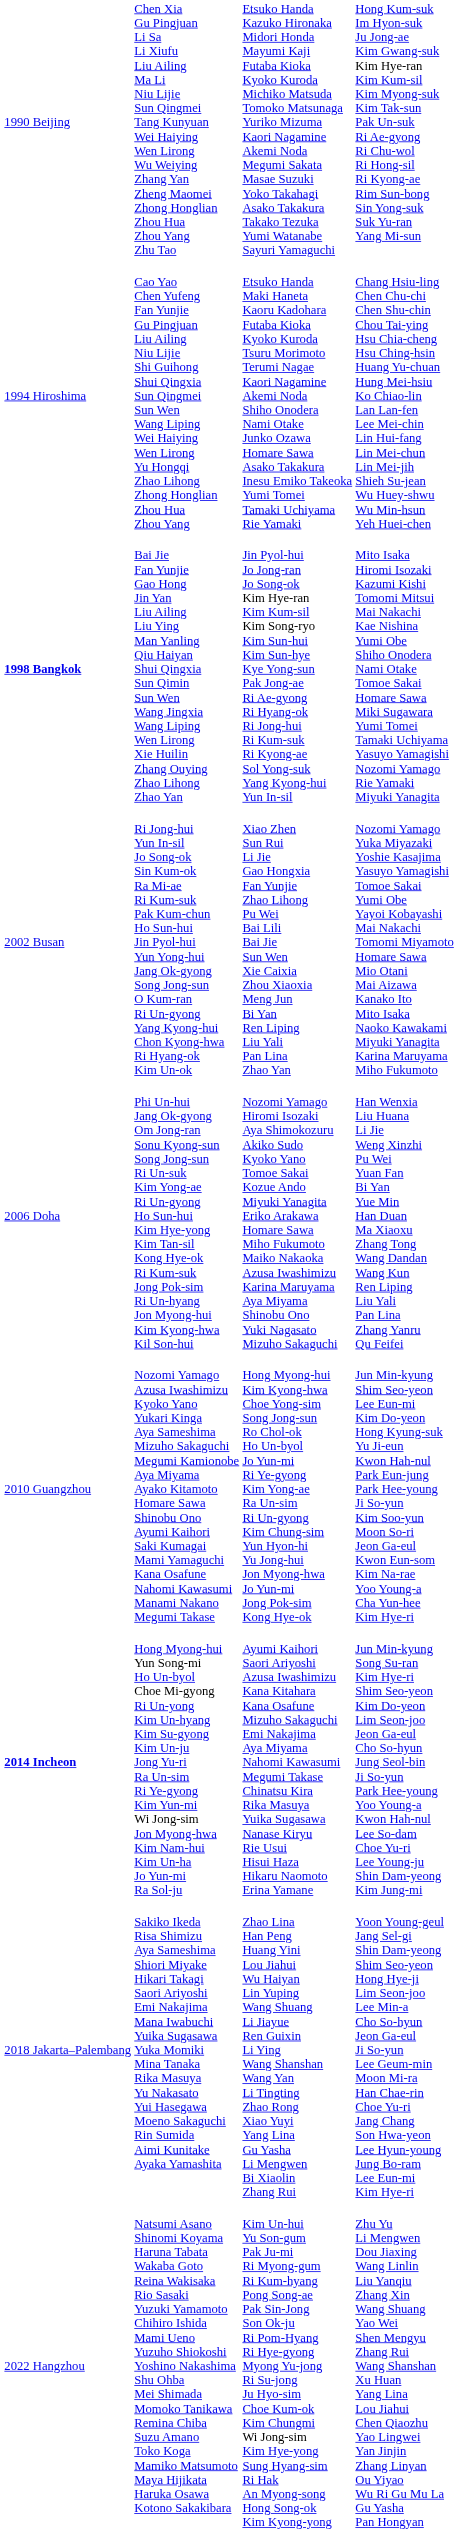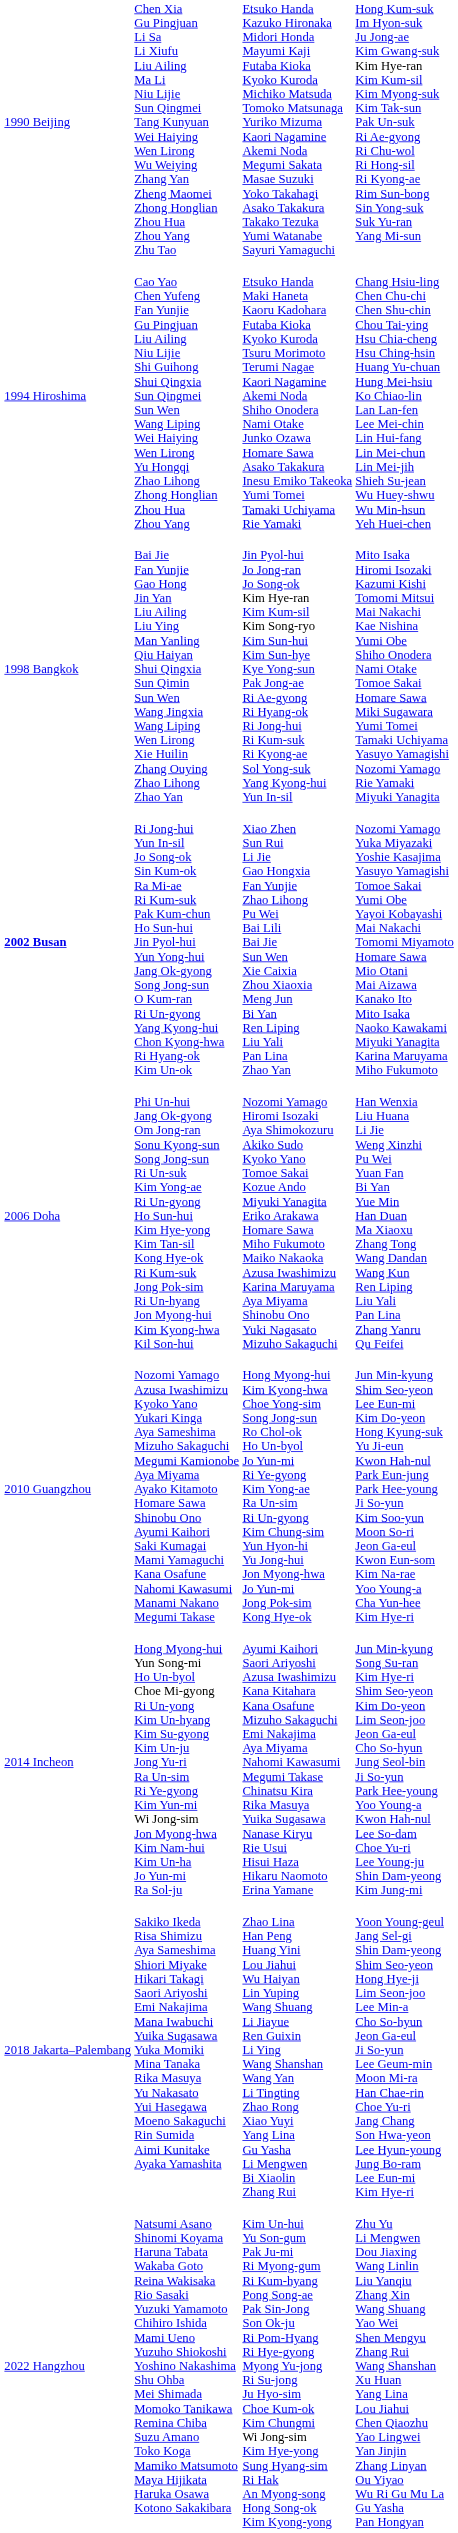(43, 669) bold -> (41, 669) normal
(34, 942) normal -> (35, 942) bold
(40, 1762) bold -> (39, 1762) normal
